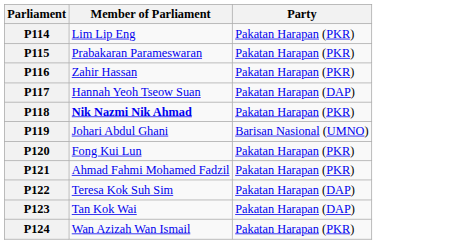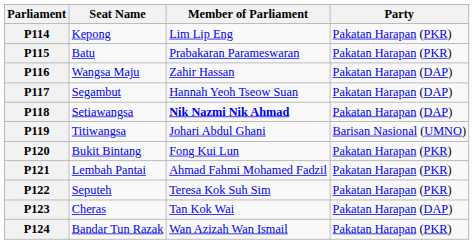+ column: (118, 14)
(295, 72) Pakatan Harapan (PKR) -> (392, 72) Pakatan Harapan (DAP)
(295, 111) Pakatan Harapan (PKR) -> (392, 111) Pakatan Harapan (DAP)
(295, 190) Pakatan Harapan (DAP) -> (392, 190) Pakatan Harapan (PKR)
